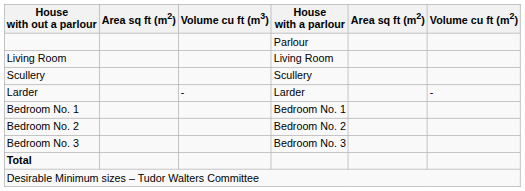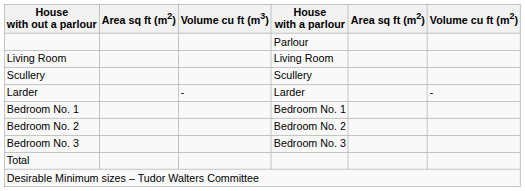(19, 161) bold -> (18, 161) normal
